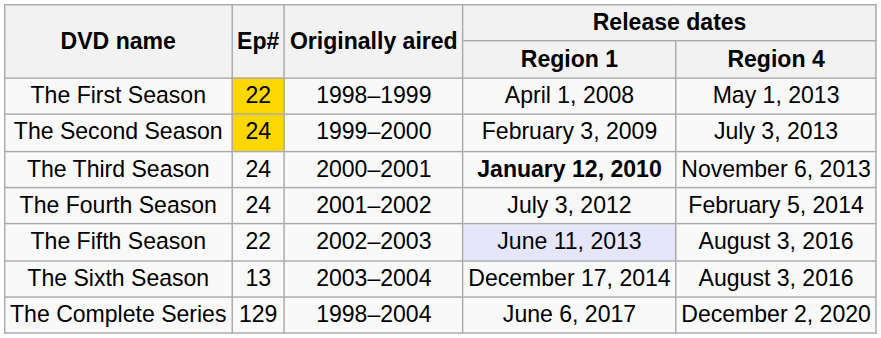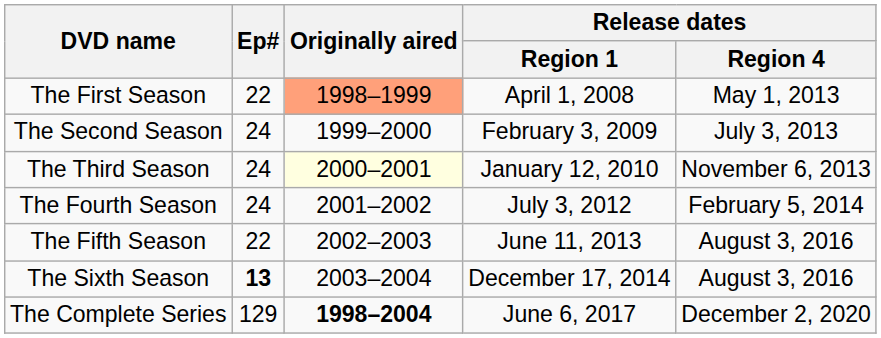(258, 95) gold background -> (258, 95) no background
(374, 95) no background -> (374, 95) lightsalmon background
(258, 132) gold background -> (258, 132) no background
(374, 168) no background -> (374, 168) lightyellow background
(569, 168) bold -> (569, 168) normal
(569, 242) lavender background -> (569, 242) no background
(258, 278) normal -> (258, 278) bold
(374, 315) normal -> (374, 315) bold
